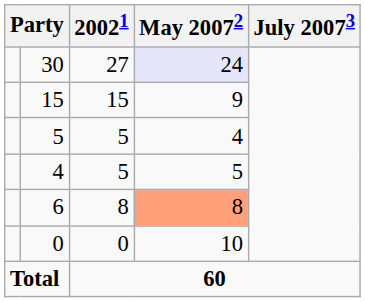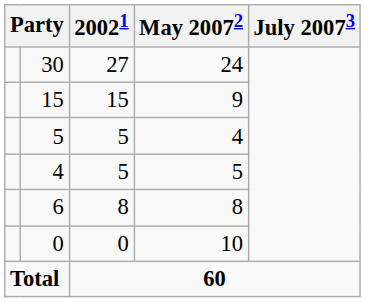(232, 64) lavender background -> (232, 64) no background
(237, 207) lightsalmon background -> (237, 207) no background
